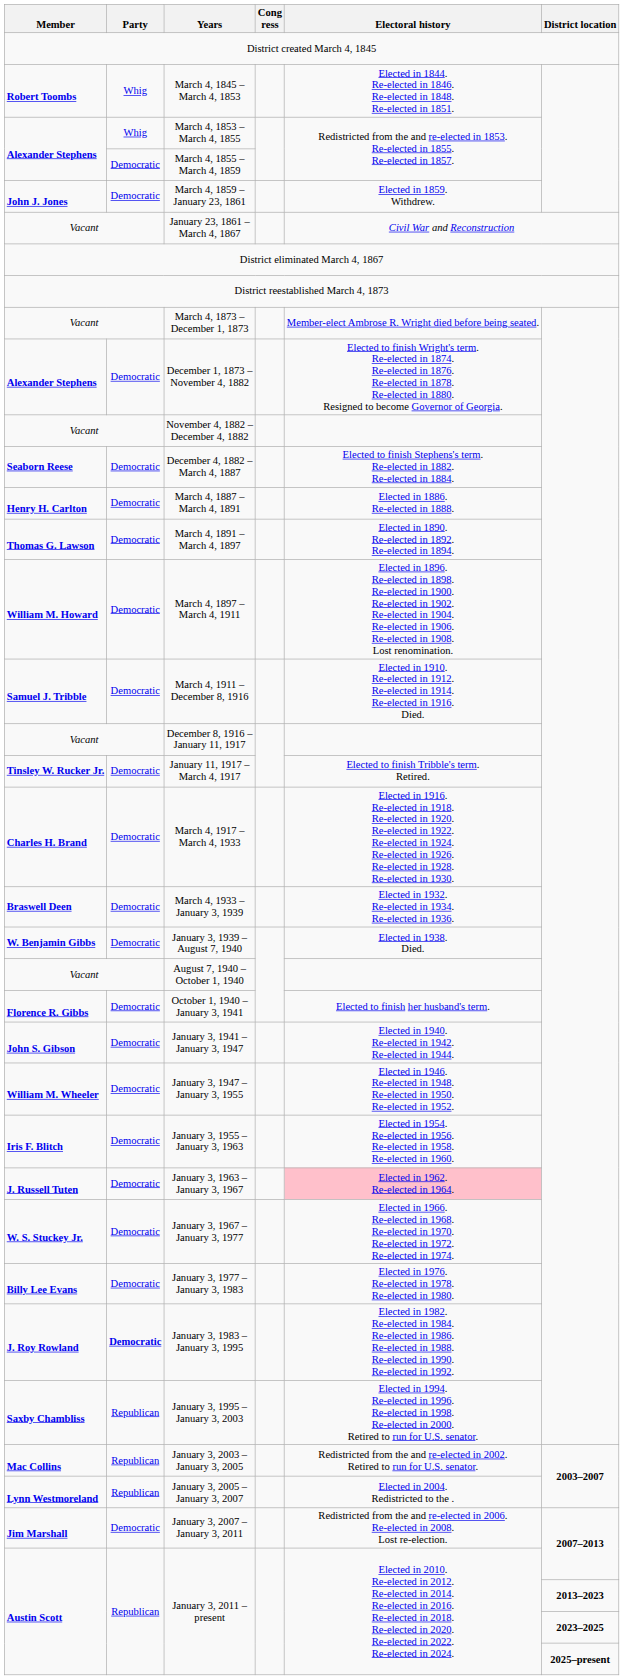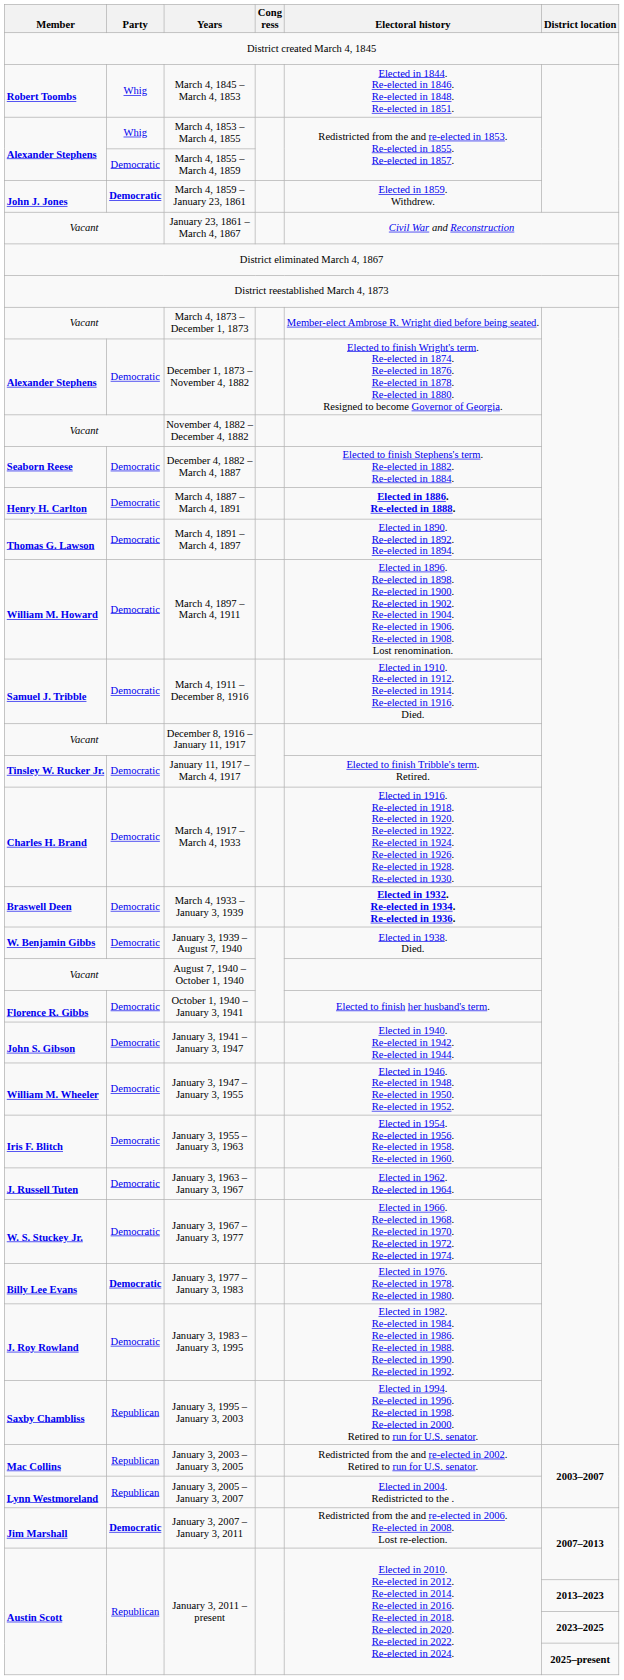(135, 196) normal -> (135, 196) bold
(413, 503) normal -> (413, 503) bold
(413, 907) normal -> (413, 907) bold
(413, 1183) pink background -> (413, 1183) no background
(135, 1283) normal -> (135, 1283) bold
(135, 1342) bold -> (135, 1342) normal
(135, 1528) normal -> (135, 1528) bold
